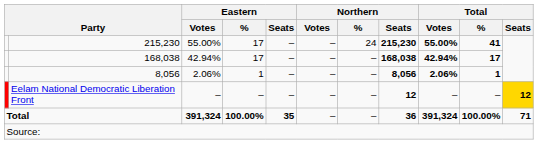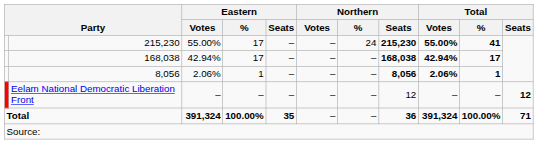(411, 95) bold -> (411, 95) normal
(525, 95) gold background -> (525, 95) no background
